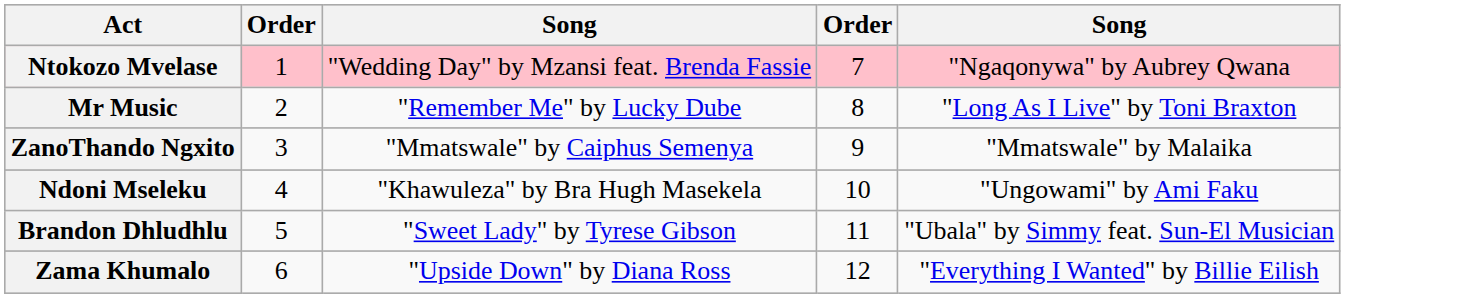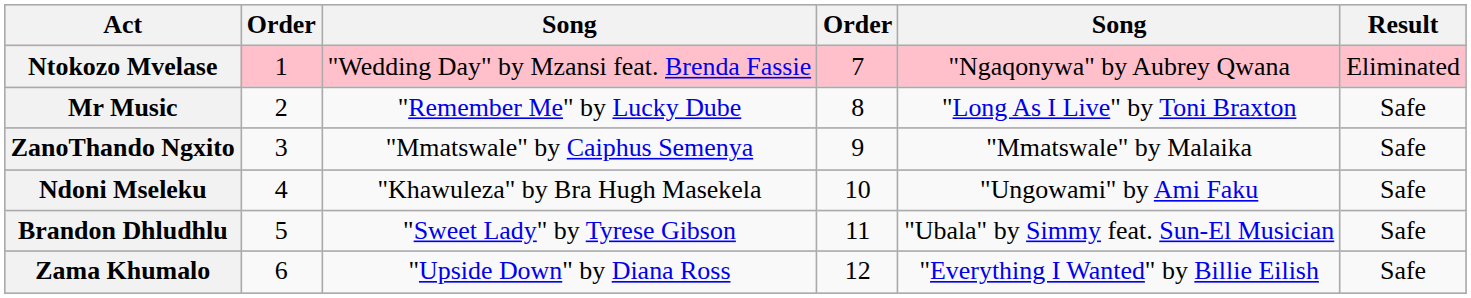+ column: (1403, 25)
